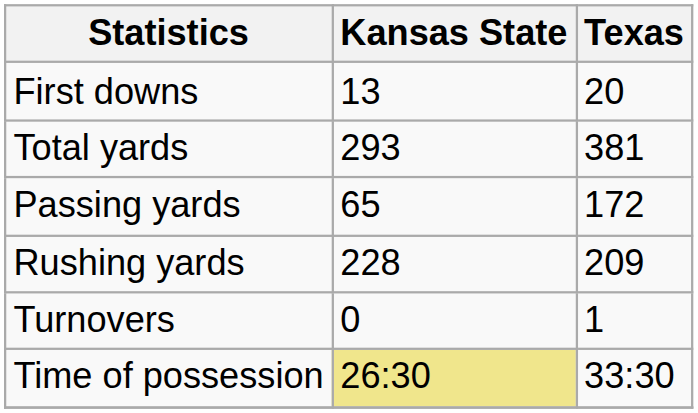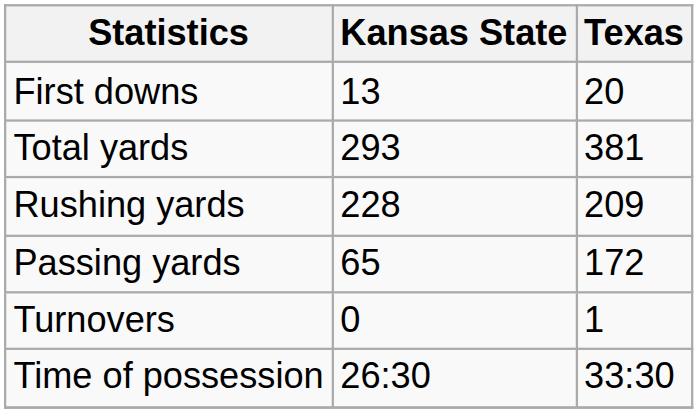rows swapped: (129, 262) <-> (127, 205)
(386, 377) khaki background -> (386, 377) no background
